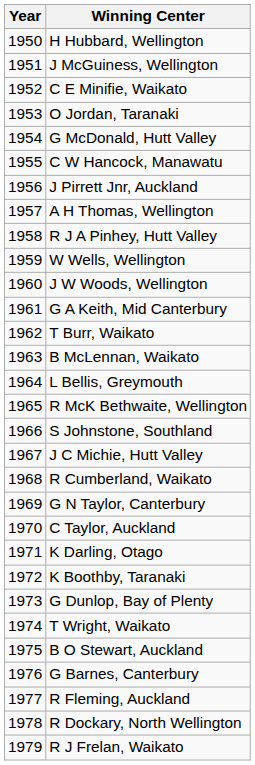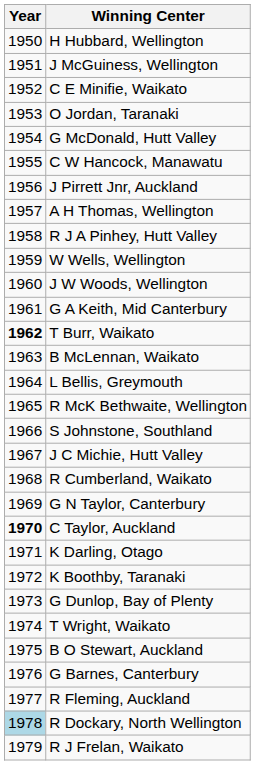(25, 333) normal -> (25, 333) bold
(25, 528) normal -> (25, 528) bold
(25, 723) no background -> (25, 723) lightblue background
